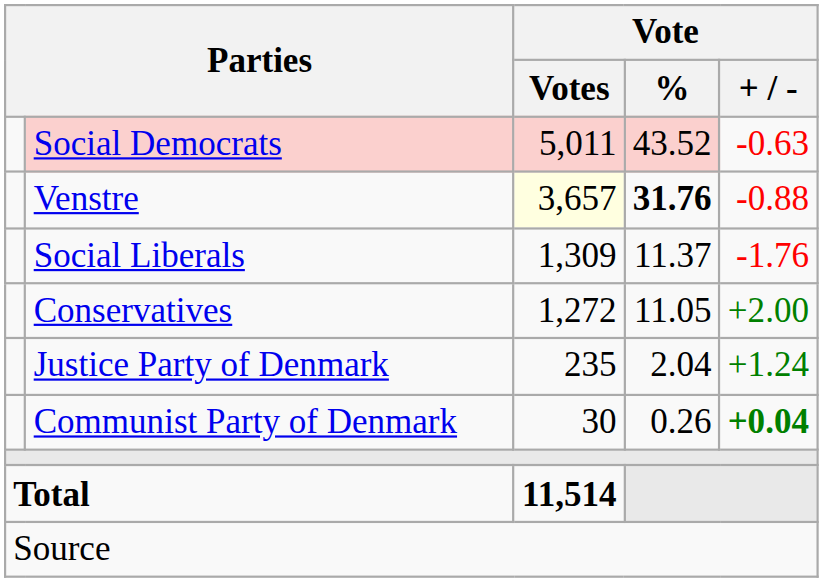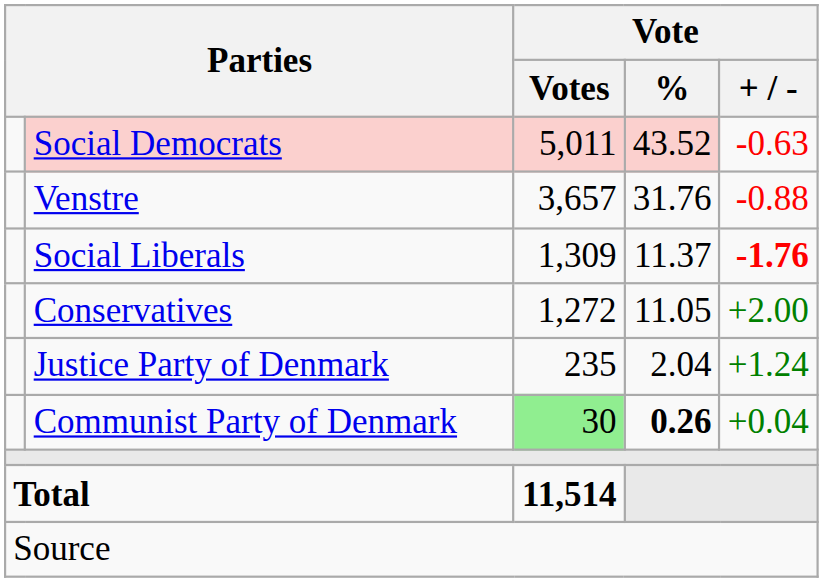(577, 198) lightyellow background -> (577, 198) no background
(672, 198) bold -> (672, 198) normal
(772, 254) normal -> (772, 254) bold
(599, 421) no background -> (599, 421) lightgreen background
(681, 421) normal -> (681, 421) bold
(768, 421) bold -> (768, 421) normal
